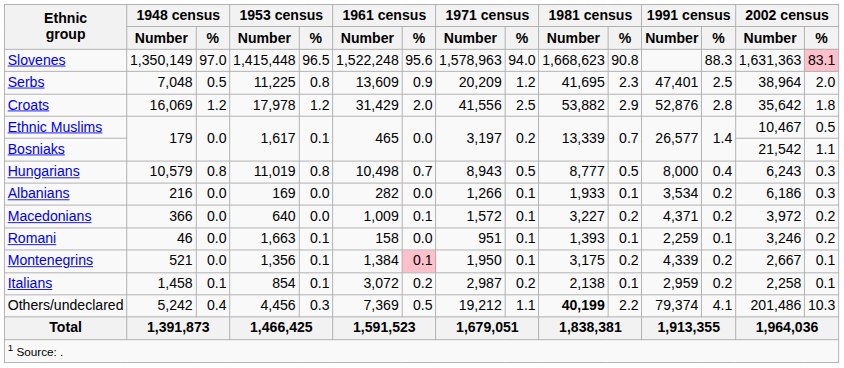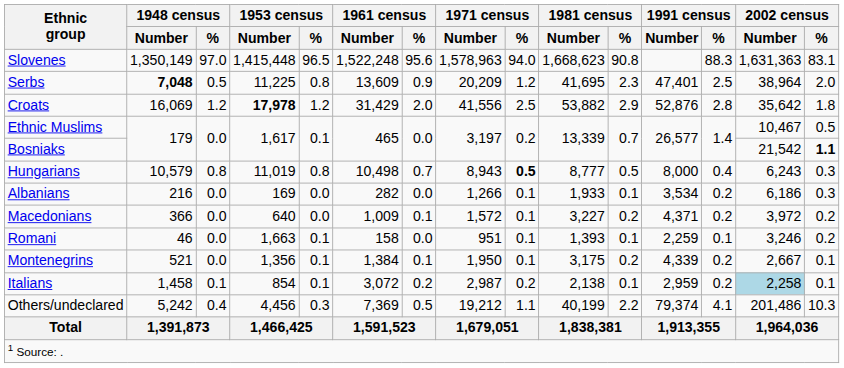(822, 60) pink background -> (822, 60) no background
(175, 82) normal -> (175, 82) bold
(274, 104) normal -> (274, 104) bold
(825, 149) normal -> (825, 149) bold
(526, 171) normal -> (526, 171) bold
(423, 261) pink background -> (423, 261) no background
(784, 283) no background -> (784, 283) lightblue background
(583, 305) bold -> (583, 305) normal
